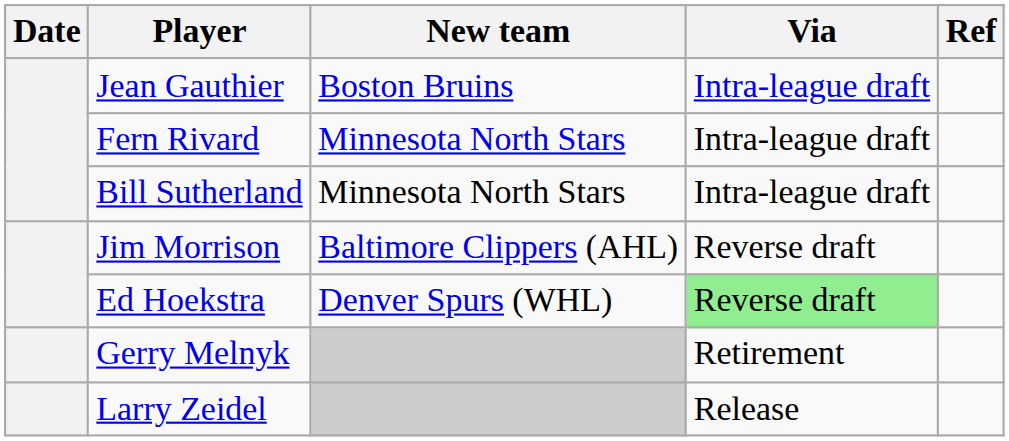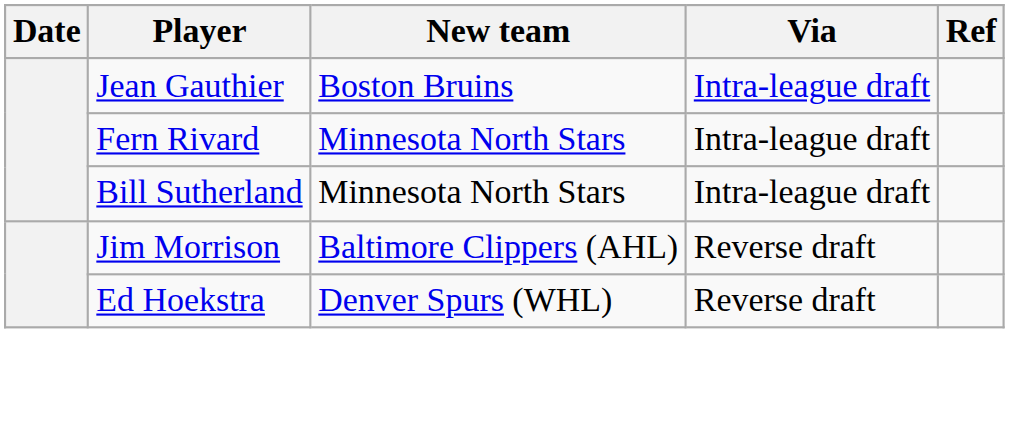(785, 300) lightgreen background -> (785, 300) no background
- row: (193, 354)
- row: (182, 407)
